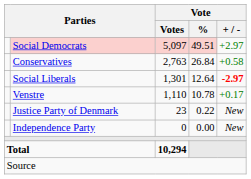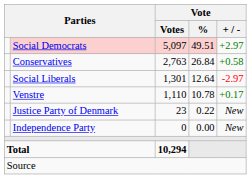(233, 78) bold -> (233, 78) normal
